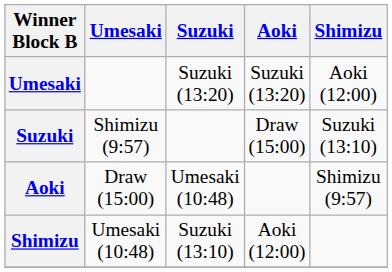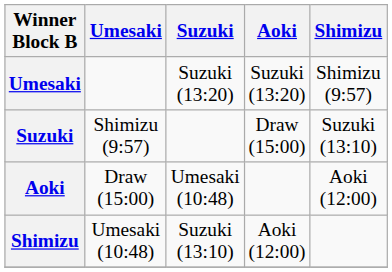(348, 83) Aoki (12:00) -> (348, 83) Shimizu (9:57)
(348, 188) Shimizu (9:57) -> (348, 188) Aoki (12:00)
